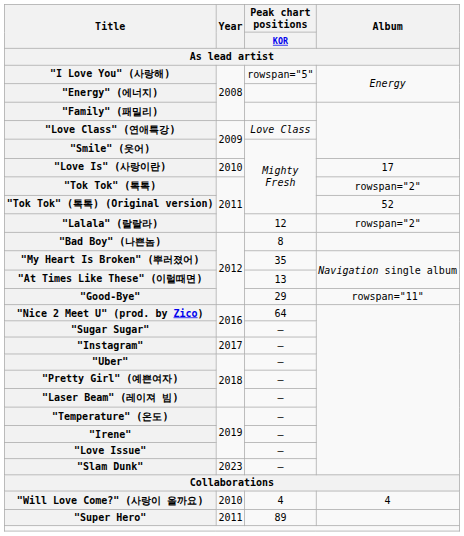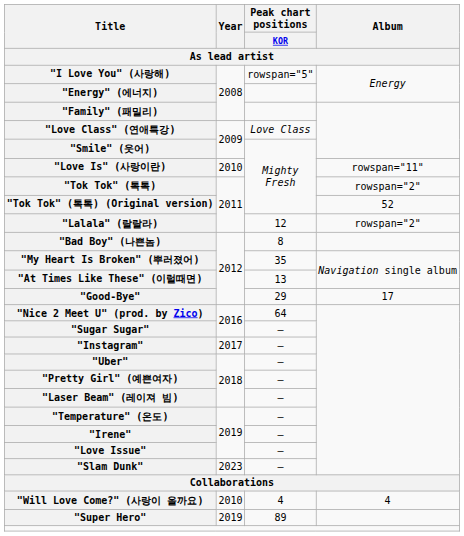(388, 167) 17 -> (388, 167) rowspan="11"
(388, 297) rowspan="11" -> (388, 297) 17
(230, 518) 2011 -> (230, 518) 2019
